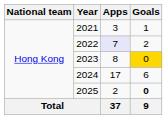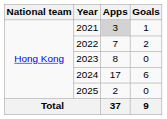(115, 28) no background -> (115, 28) lightgrey background
(115, 43) lavender background -> (115, 43) no background
(146, 59) gold background -> (146, 59) no background
(146, 91) bold -> (146, 91) normal
